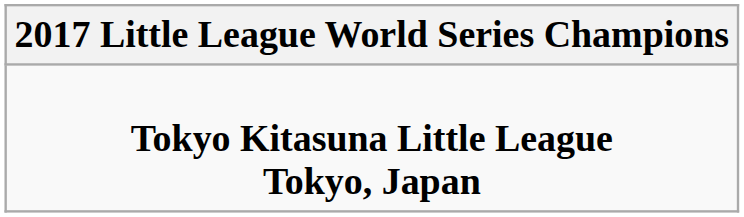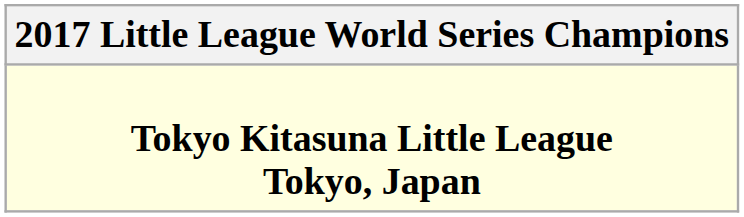(372, 158) no background -> (372, 158) lightyellow background
